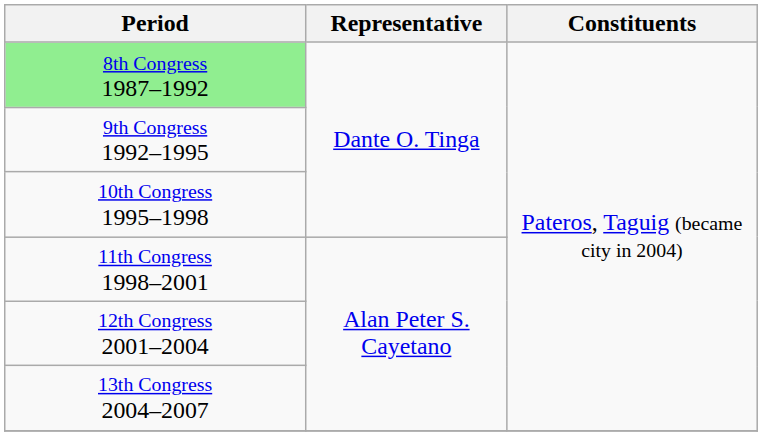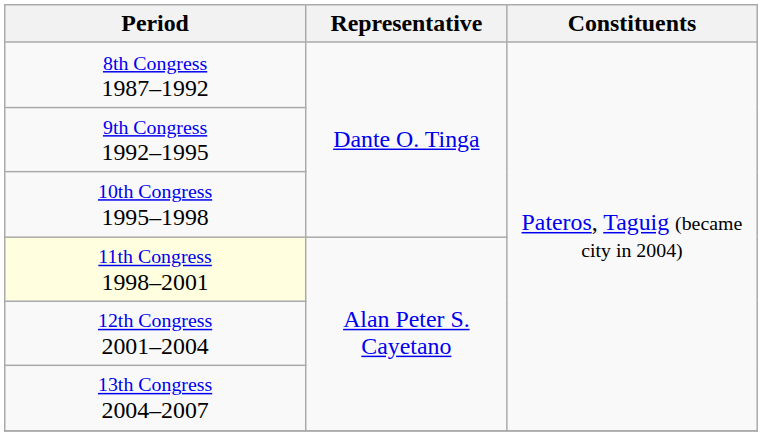(155, 76) lightgreen background -> (155, 76) no background
(155, 269) no background -> (155, 269) lightyellow background
